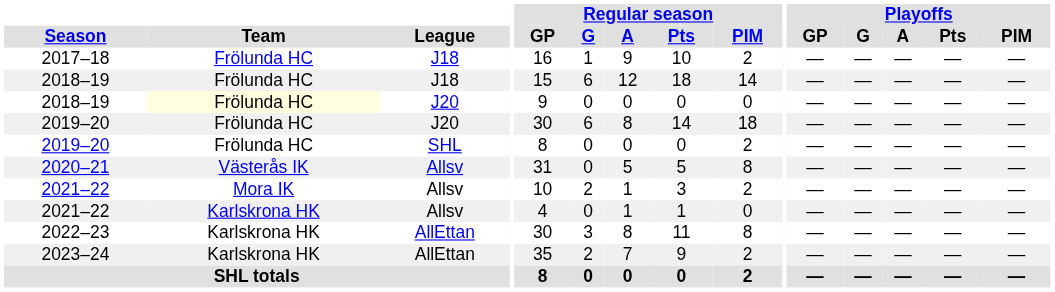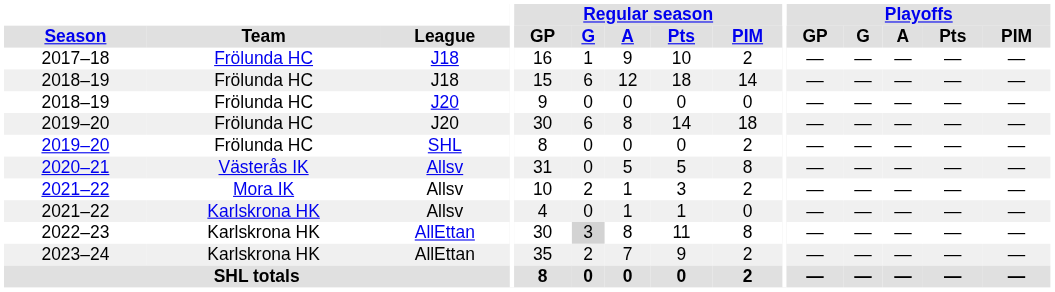(264, 102) lightyellow background -> (264, 102) no background
(588, 232) no background -> (588, 232) lightgrey background
